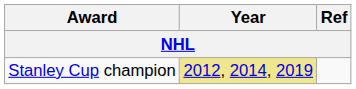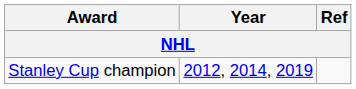(248, 70) khaki background -> (248, 70) no background
